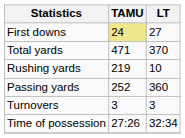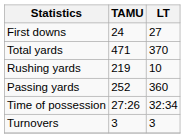(118, 32) khaki background -> (118, 32) no background
rows swapped: (33, 105) <-> (56, 123)
